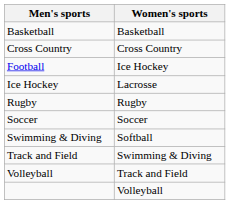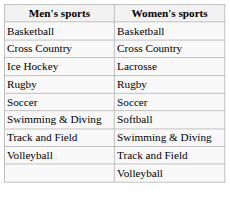- row: (26, 66)
